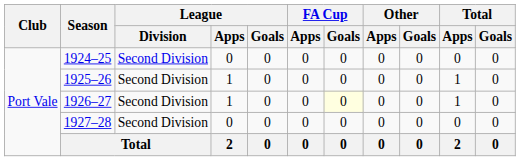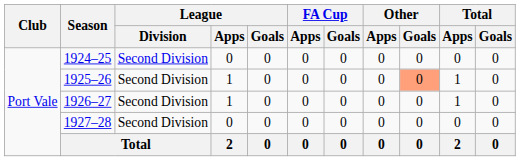(419, 79) no background -> (419, 79) lightsalmon background
(343, 101) lightyellow background -> (343, 101) no background
